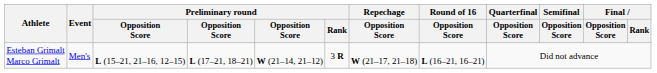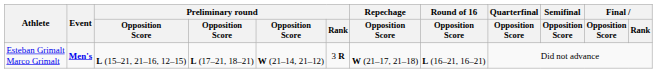(80, 56) normal -> (80, 56) bold
